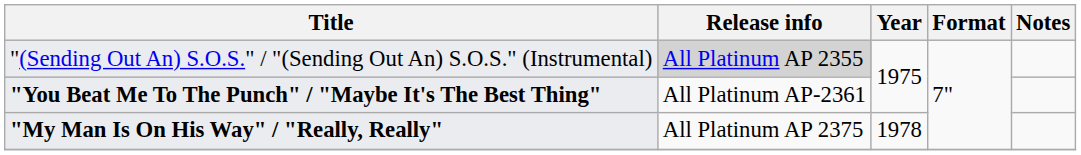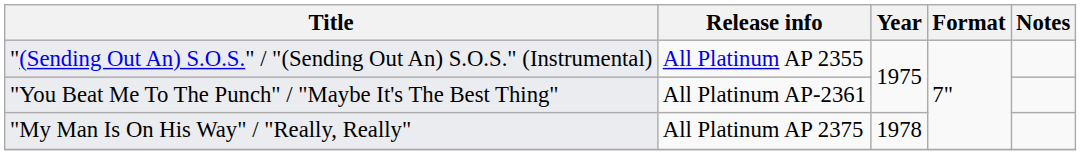(763, 58) lightgrey background -> (763, 58) no background
(306, 94) bold -> (284, 94) normal
(227, 130) bold -> (211, 130) normal
